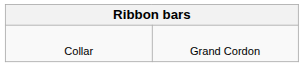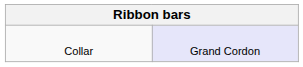(225, 51) no background -> (225, 51) lavender background
